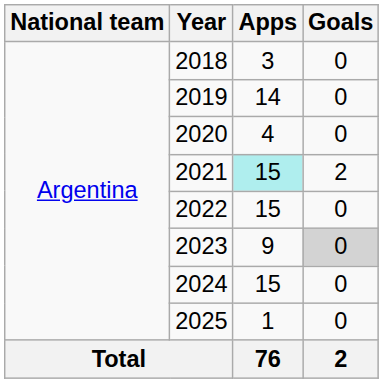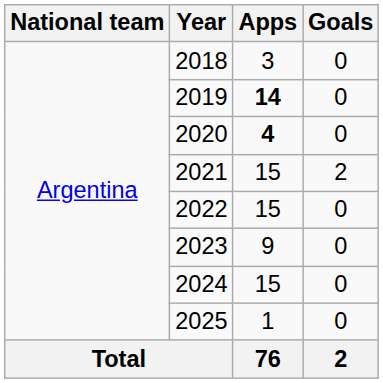(268, 97) normal -> (268, 97) bold
(268, 135) normal -> (268, 135) bold
(268, 172) paleturquoise background -> (268, 172) no background
(341, 246) lightgrey background -> (341, 246) no background
